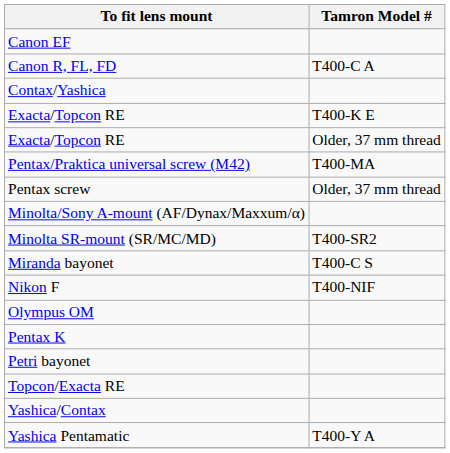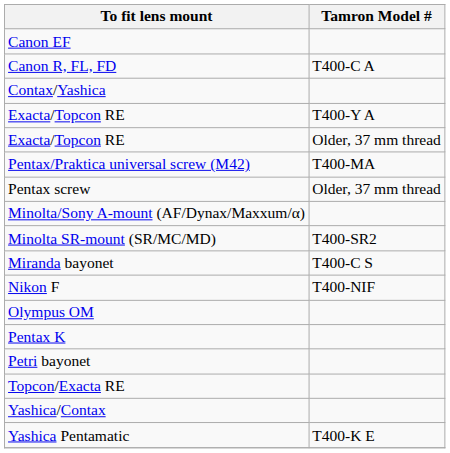(343, 115) T400-K E -> (344, 115) T400-Y A
(344, 435) T400-Y A -> (343, 435) T400-K E
